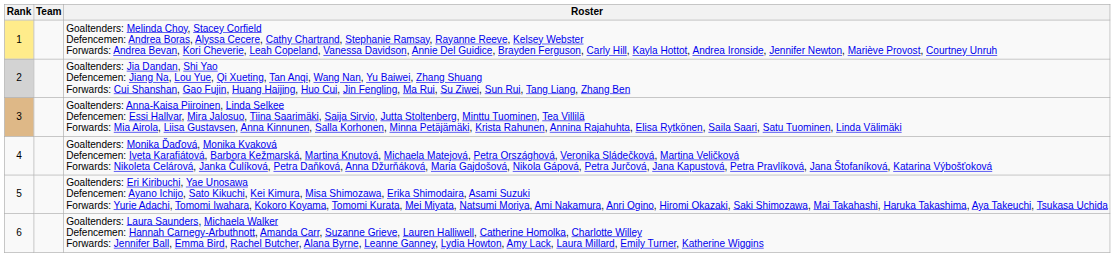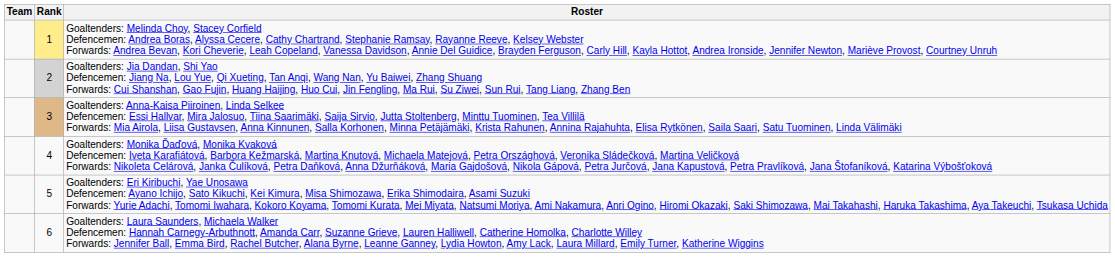columns swapped: (19, 12) <-> (49, 12)
